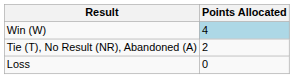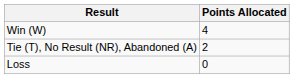(205, 30) lightblue background -> (205, 30) no background
